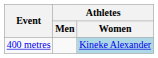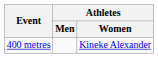(115, 45) lightblue background -> (115, 45) no background
